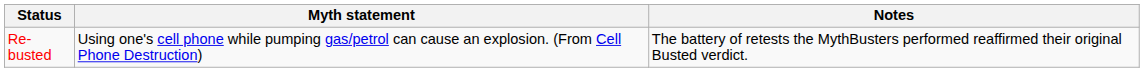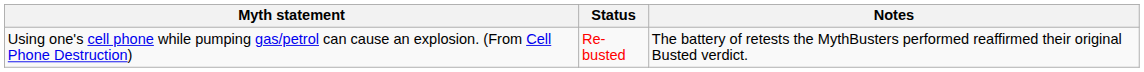columns swapped: (361, 16) <-> (39, 16)
